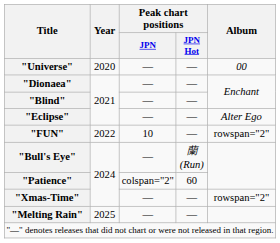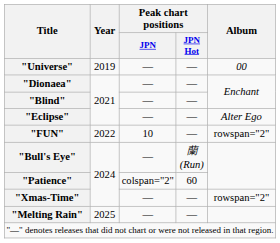(105, 66) 2020 -> (105, 66) 2019
